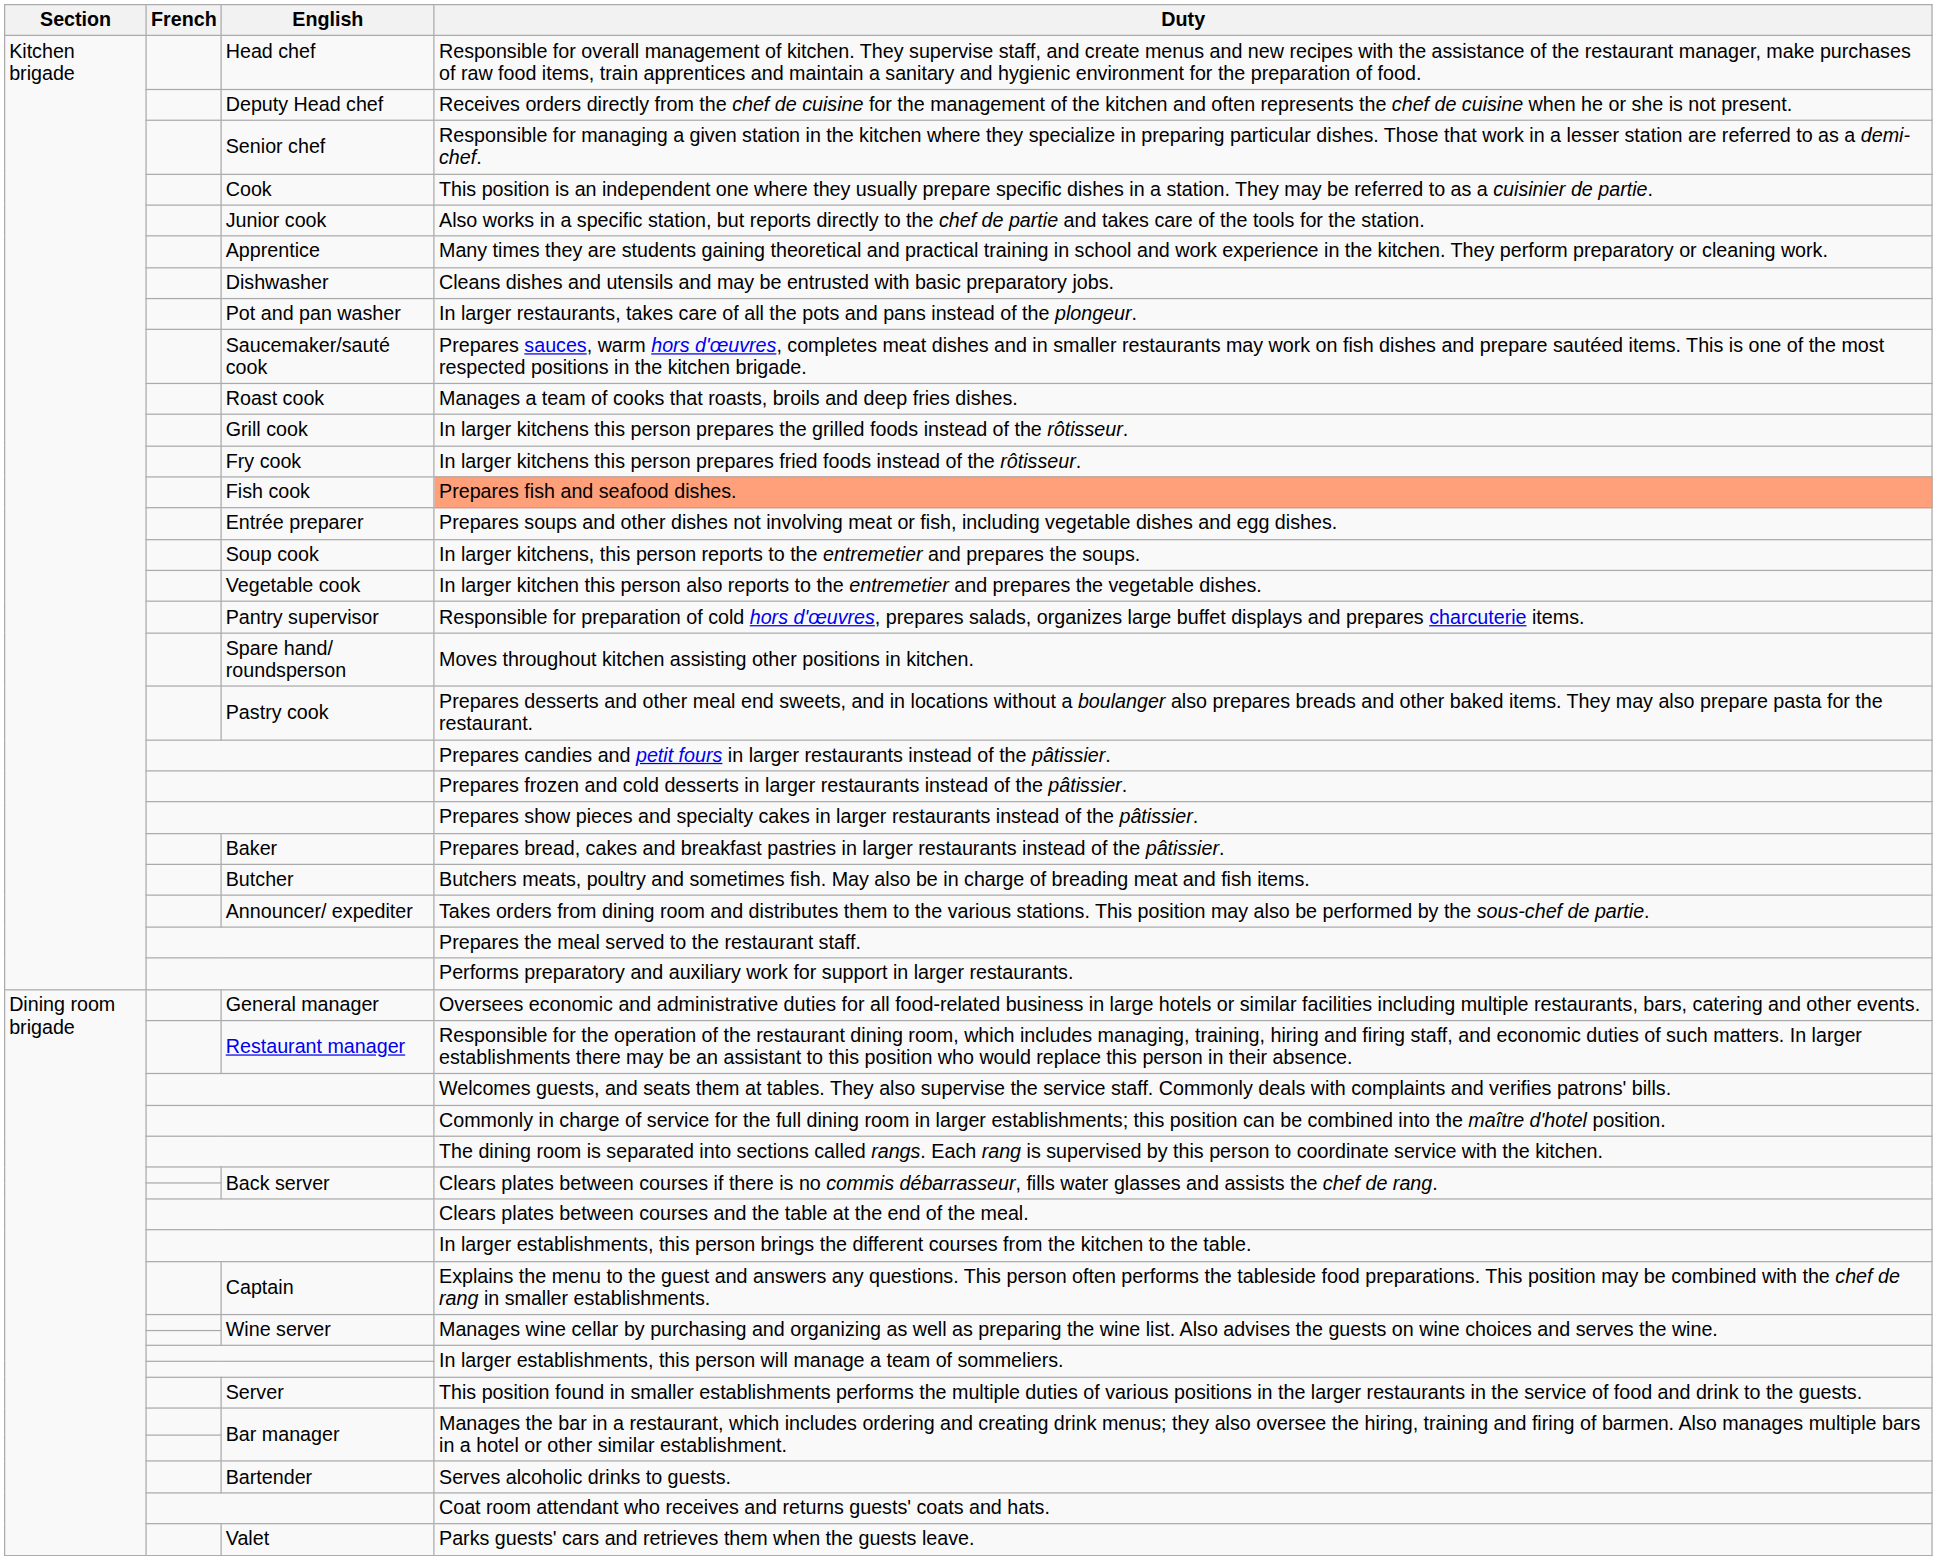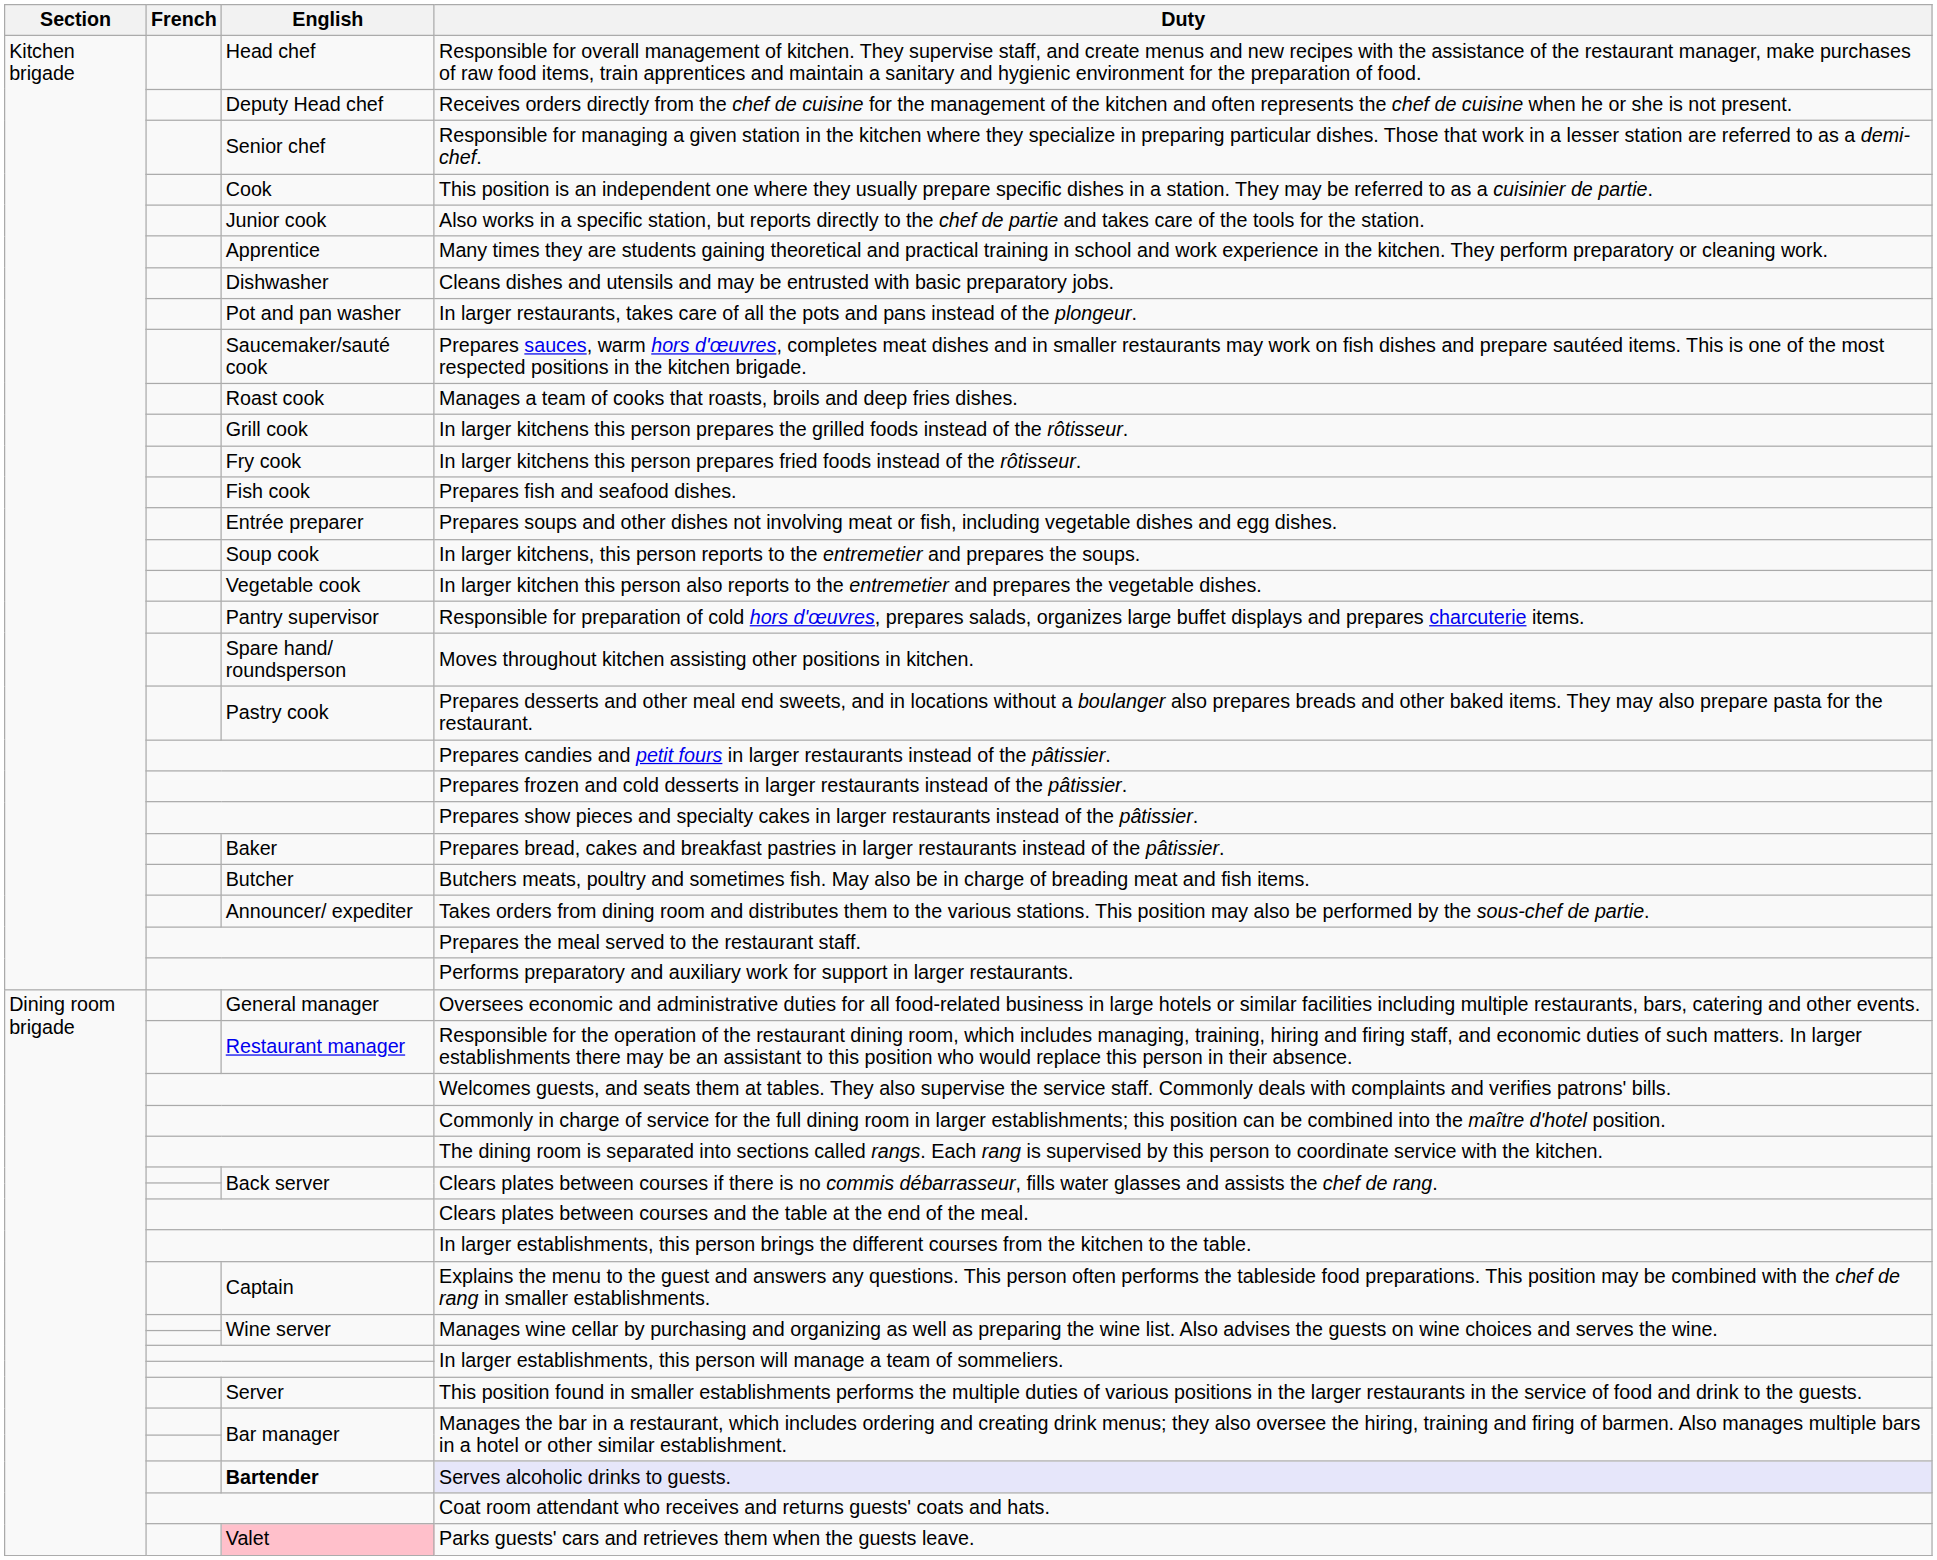(588, 492) lightsalmon background -> (588, 492) no background
(269, 1476) normal -> (272, 1476) bold
(585, 1476) no background -> (585, 1476) lavender background
(247, 1539) no background -> (247, 1539) pink background
